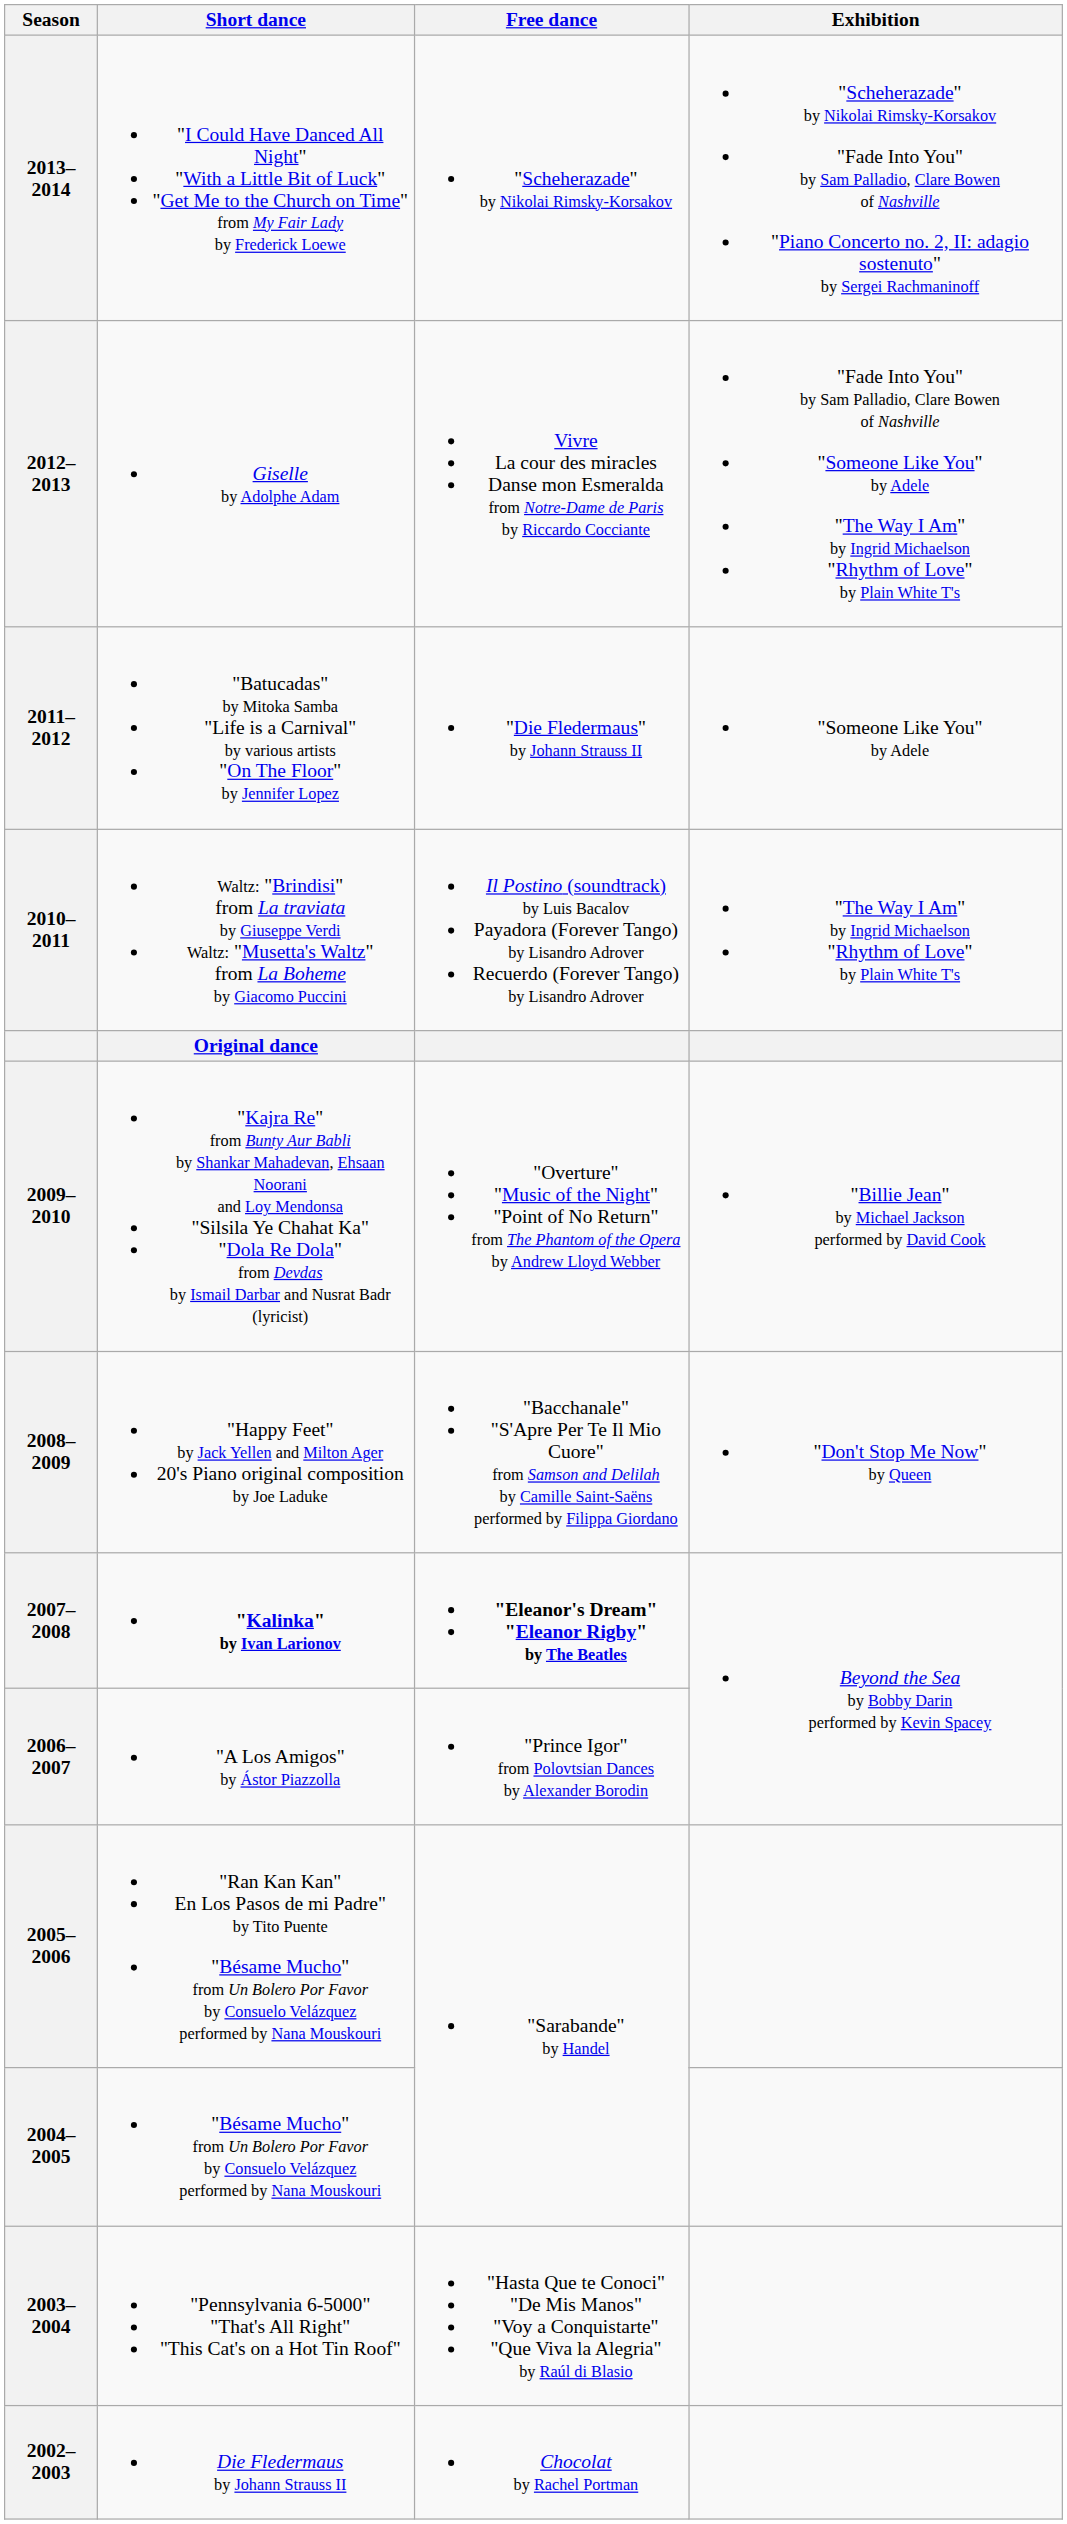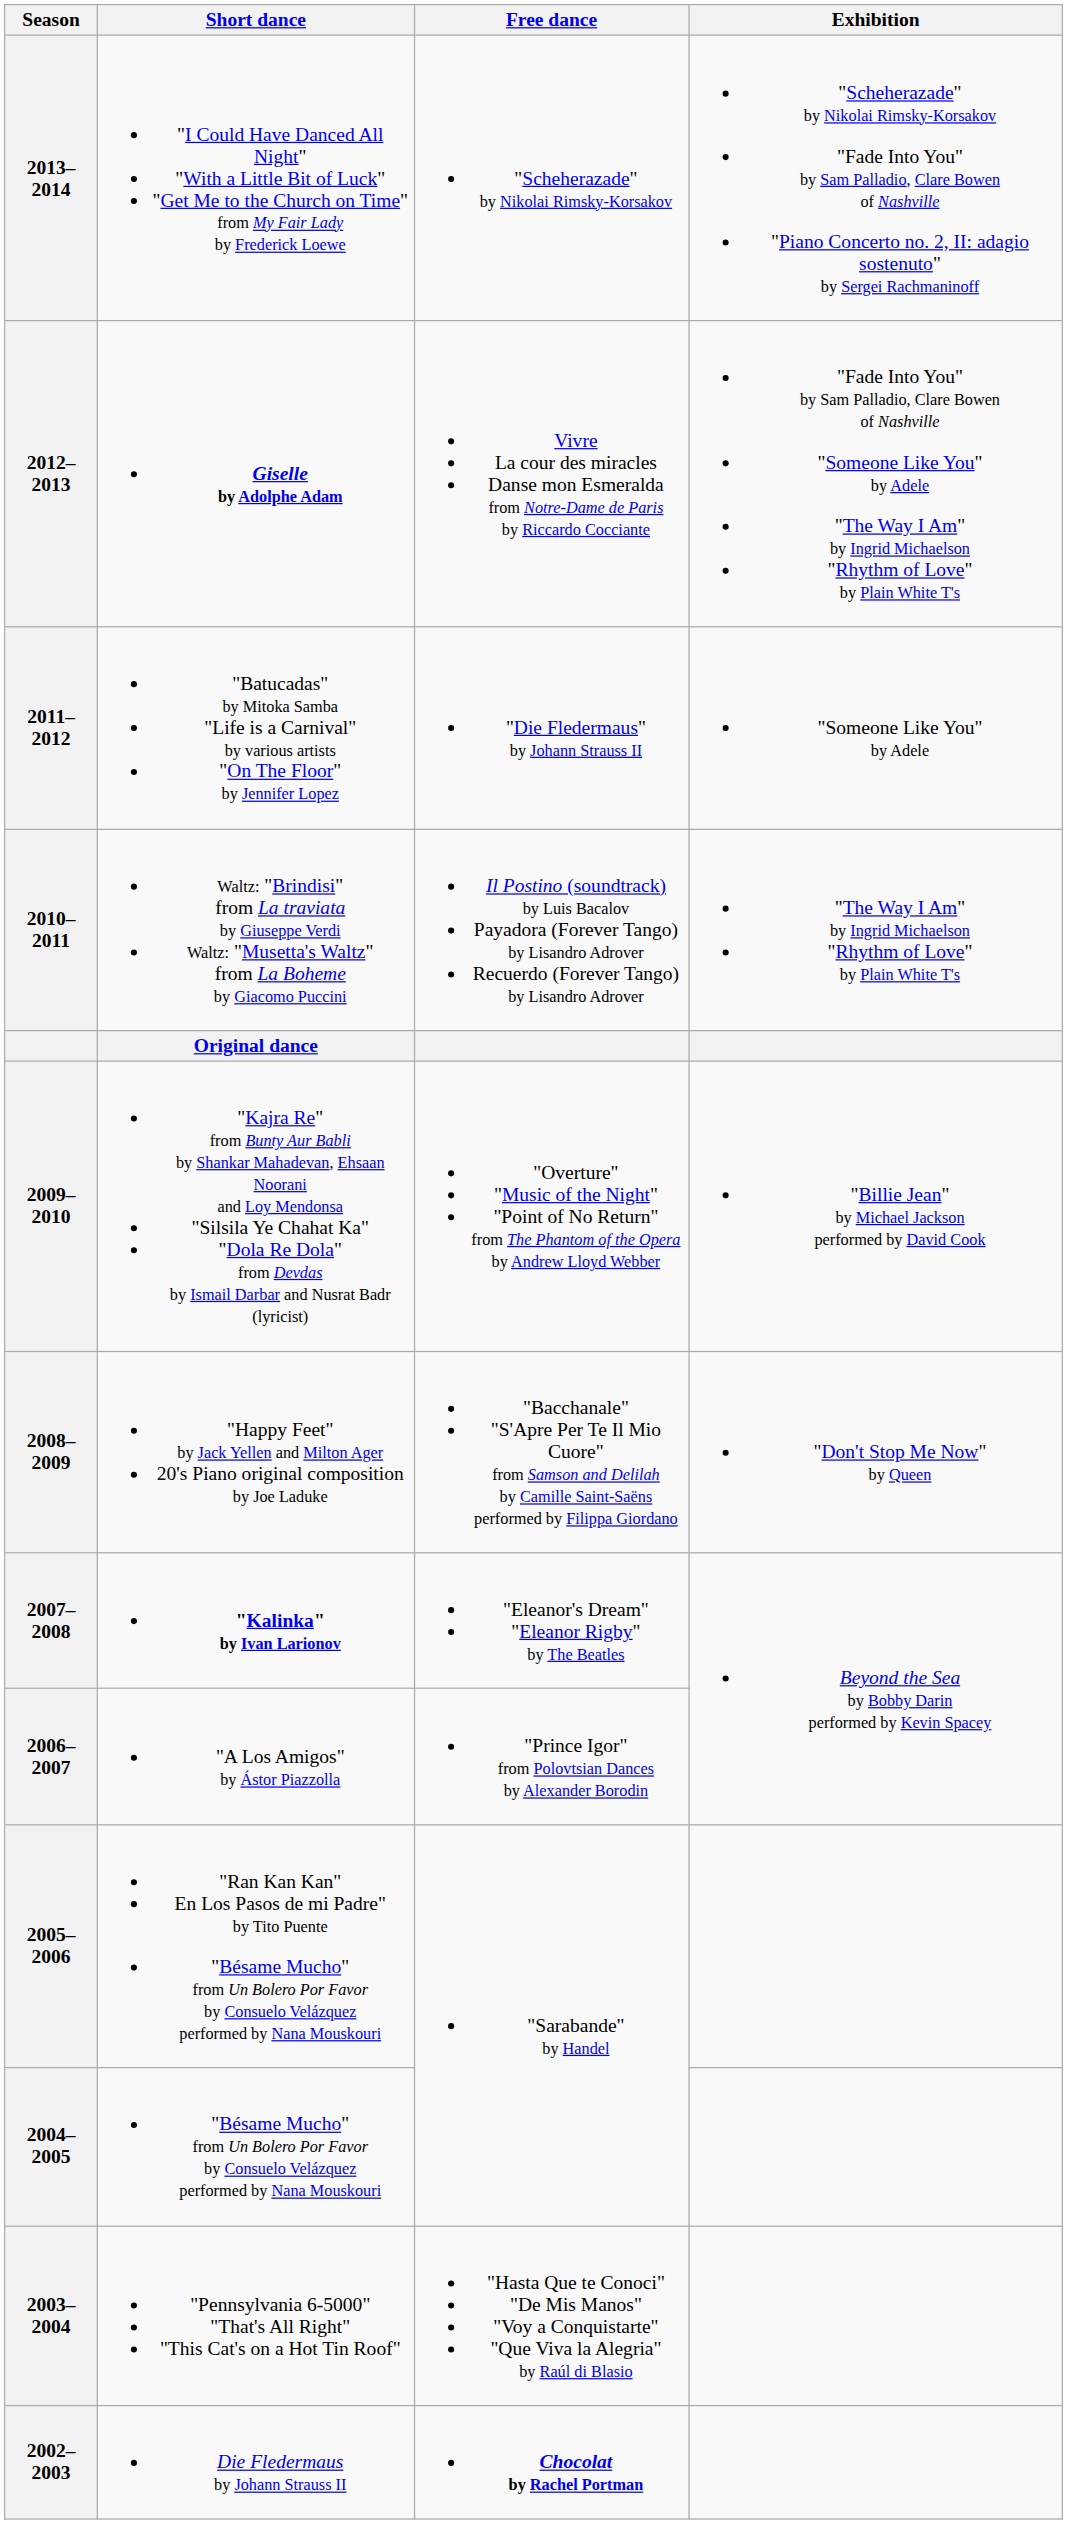(256, 485) normal -> (256, 485) bold
(552, 1632) bold -> (552, 1632) normal
(552, 2473) normal -> (552, 2473) bold
